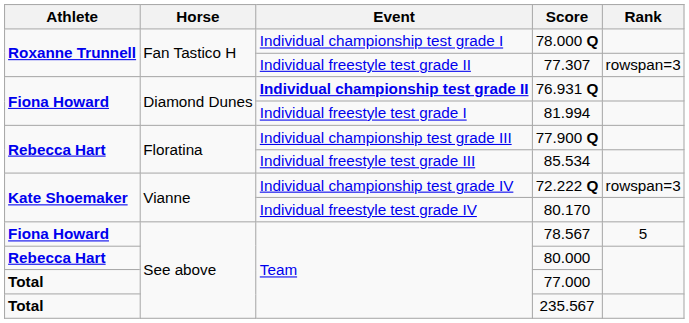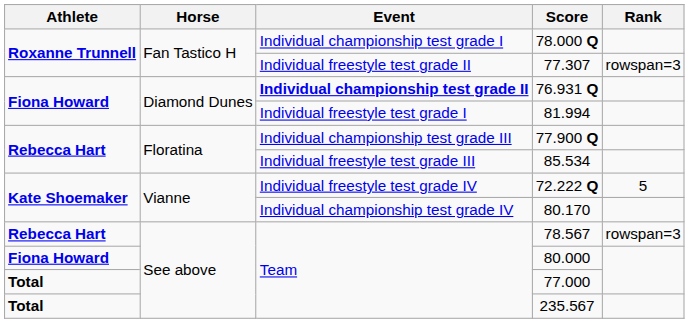(387, 186) Individual championship test grade IV -> (368, 186) Individual freestyle test grade IV
(643, 186) rowspan=3 -> (643, 186) 5
(368, 210) Individual freestyle test grade IV -> (387, 210) Individual championship test grade IV
(59, 234) Fiona Howard -> (57, 234) Rebecca Hart
(643, 234) 5 -> (643, 234) rowspan=3
(57, 258) Rebecca Hart -> (59, 258) Fiona Howard
